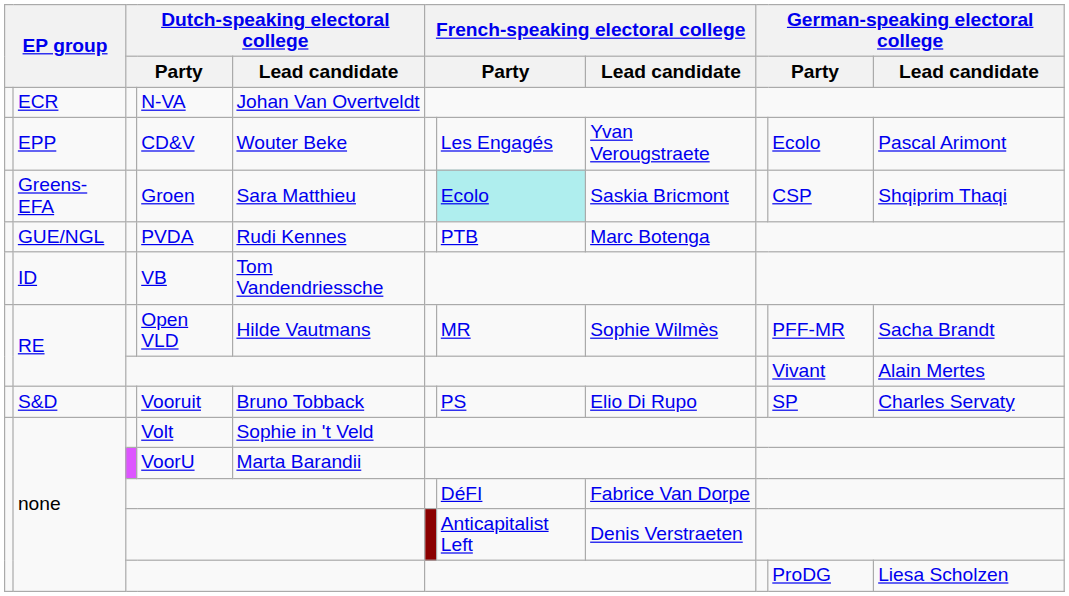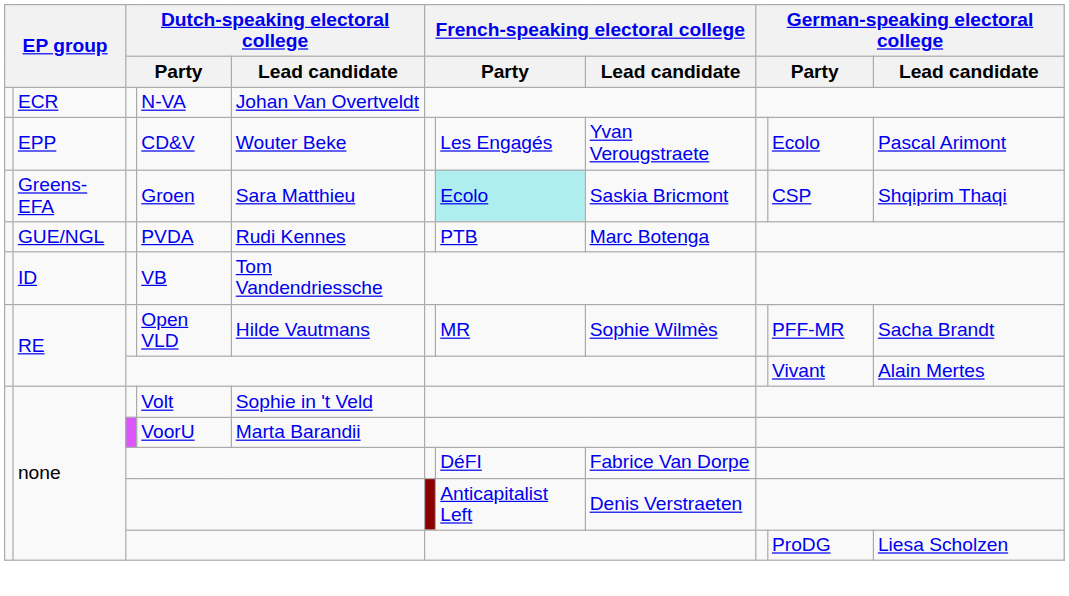- row: (38, 401)
